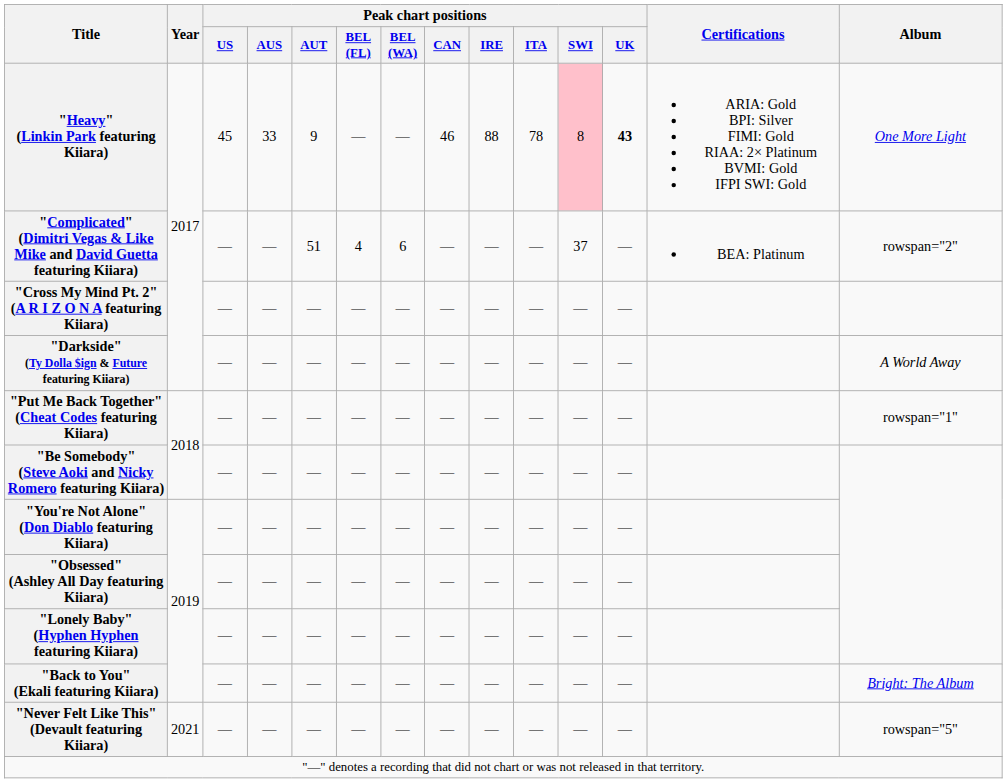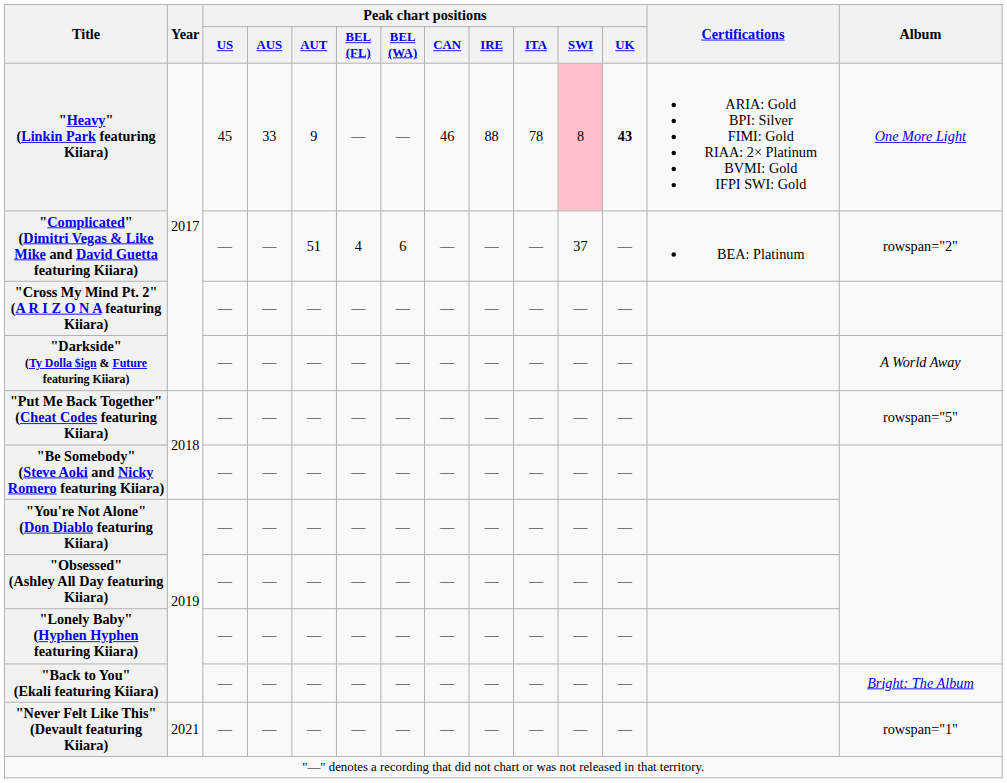(920, 417) rowspan="1" -> (920, 417) rowspan="5"
(920, 729) rowspan="5" -> (920, 729) rowspan="1"
